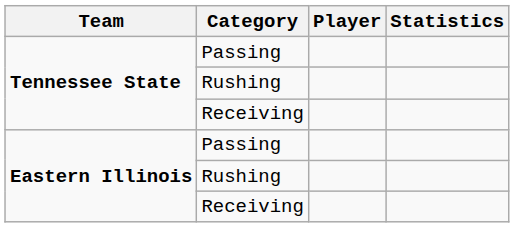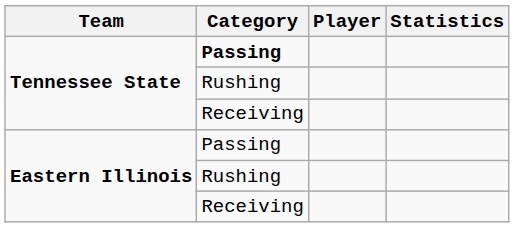(241, 52) normal -> (241, 52) bold
